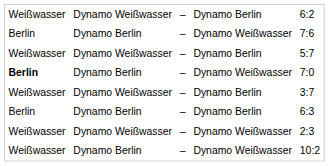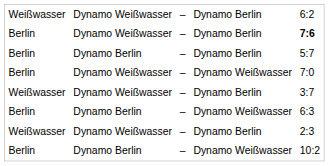(107, 34) Dynamo Berlin -> (123, 34) Dynamo Weißwasser
(243, 34) Dynamo Weißwasser -> (227, 34) Dynamo Berlin
(307, 34) normal -> (307, 34) bold
(37, 53) Weißwasser -> (22, 53) Berlin
(123, 53) Dynamo Weißwasser -> (107, 53) Dynamo Berlin
(23, 73) bold -> (22, 73) normal
(107, 73) Dynamo Berlin -> (123, 73) Dynamo Weißwasser
(227, 112) Dynamo Berlin -> (243, 112) Dynamo Weißwasser
(243, 131) Dynamo Weißwasser -> (227, 131) Dynamo Berlin
(37, 151) Weißwasser -> (22, 151) Berlin
